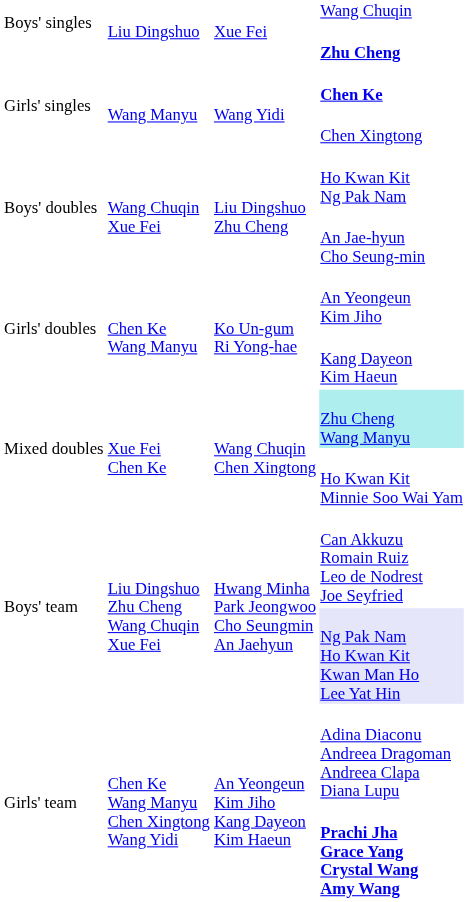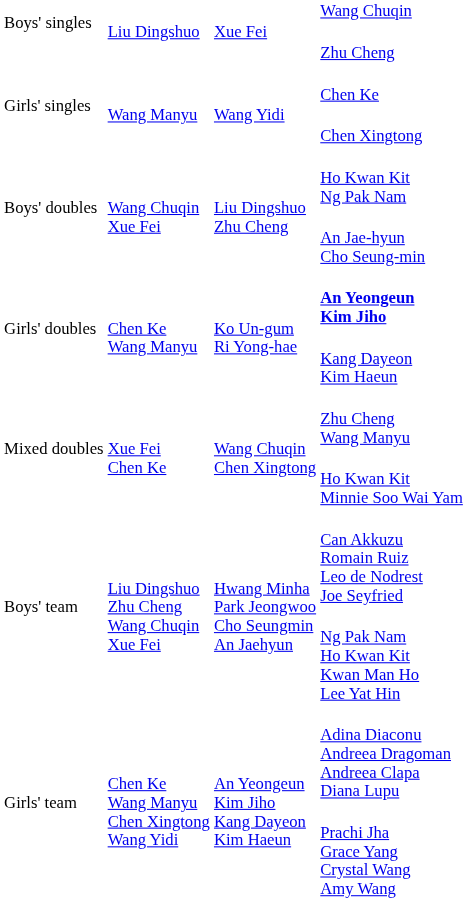(360, 52) bold -> (357, 52) normal
(351, 94) bold -> (350, 94) normal
(366, 307) normal -> (367, 307) bold
(365, 428) paleturquoise background -> (365, 428) no background
(370, 665) lavender background -> (370, 665) no background
(369, 860) bold -> (365, 860) normal
